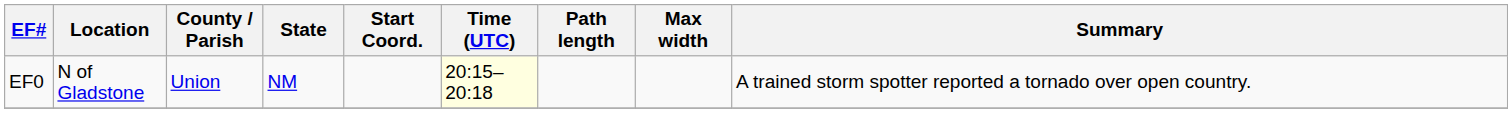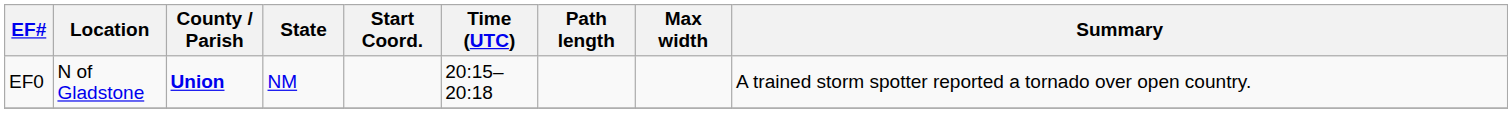(195, 81) normal -> (198, 81) bold
(474, 81) lightyellow background -> (474, 81) no background
